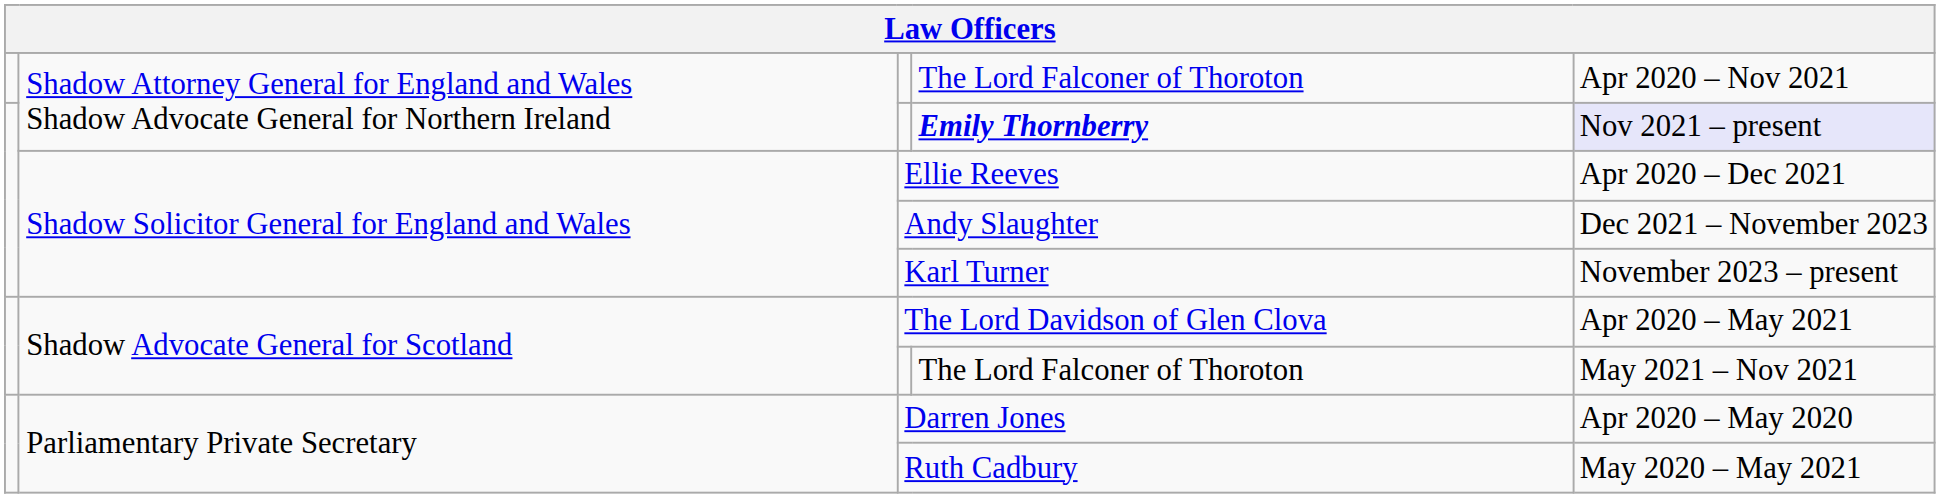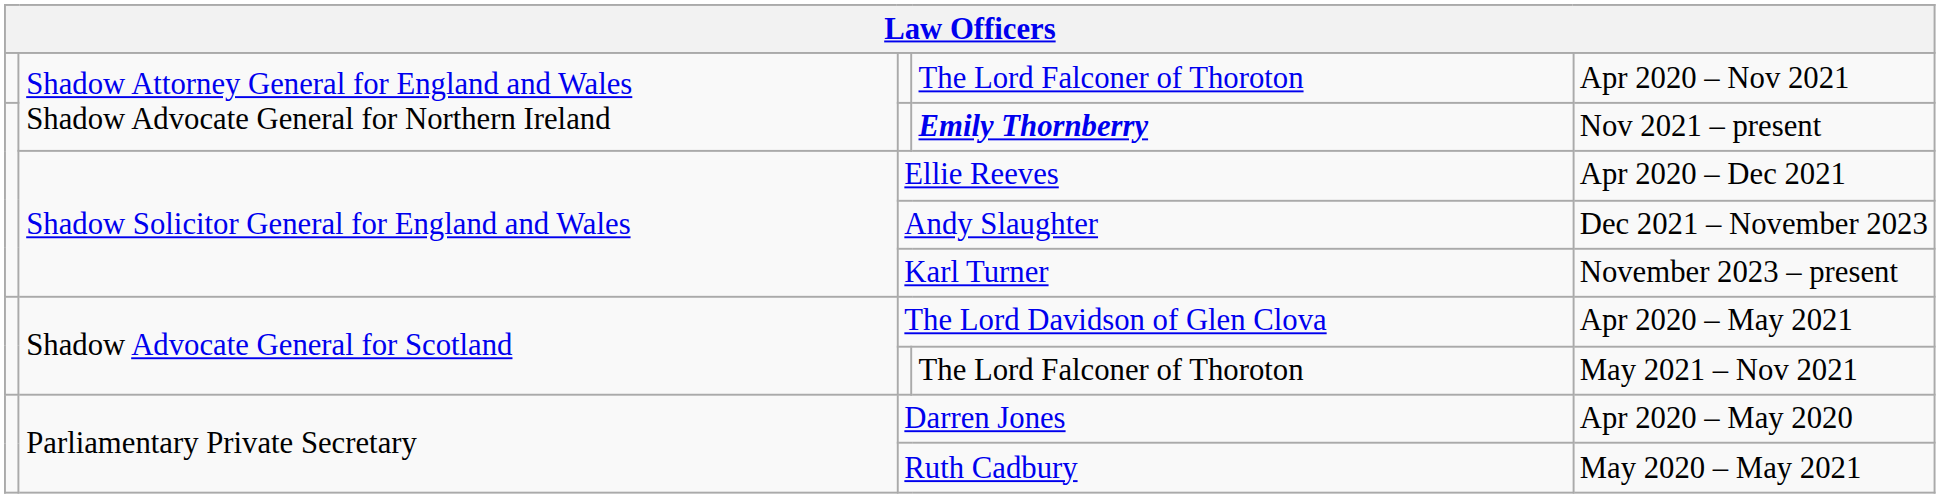(1700, 126) lavender background -> (1700, 126) no background
